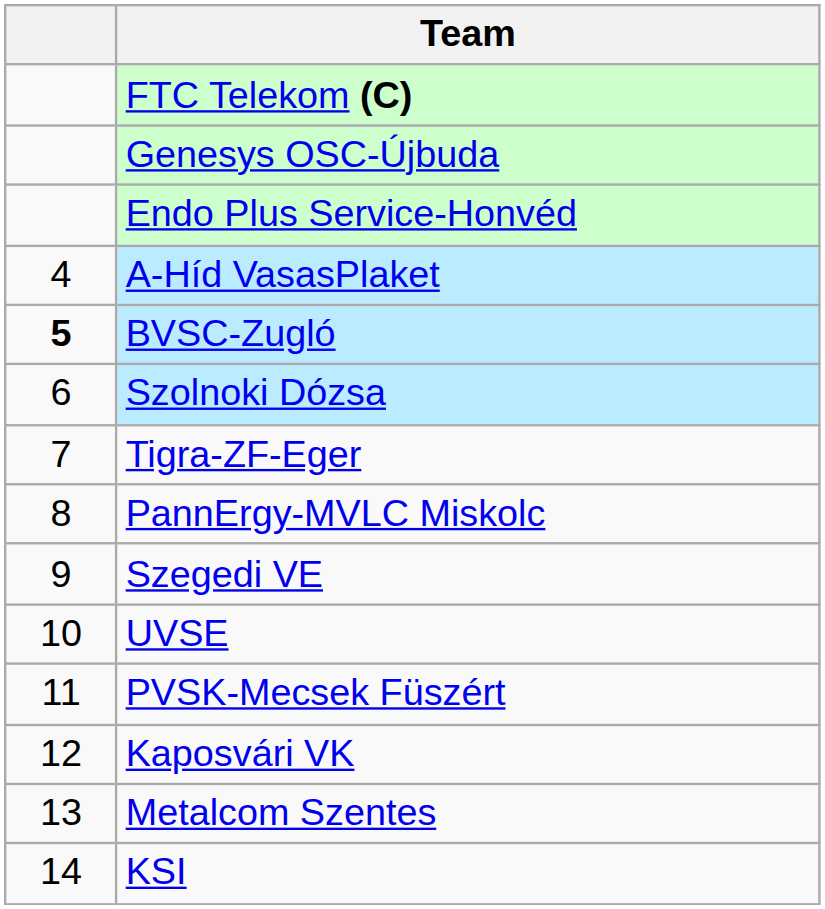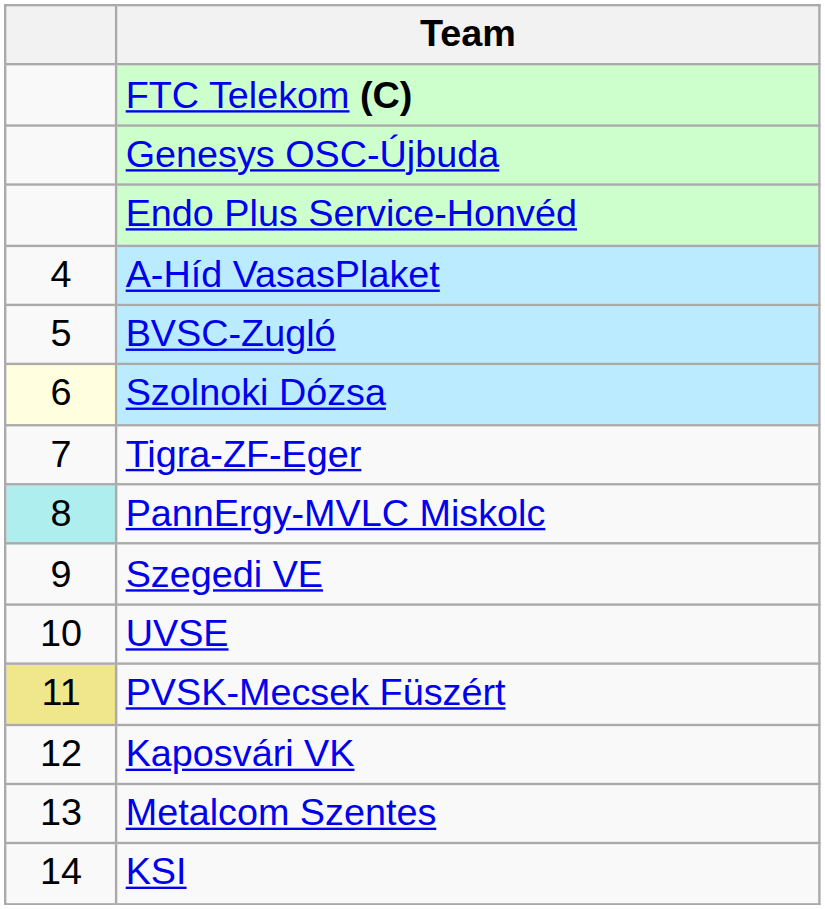(61, 333) bold -> (61, 333) normal
(61, 393) no background -> (61, 393) lightyellow background
(61, 513) no background -> (61, 513) paleturquoise background
(61, 693) no background -> (61, 693) khaki background
